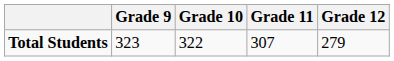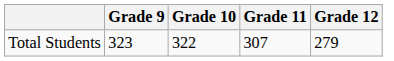(58, 42) bold -> (55, 42) normal
